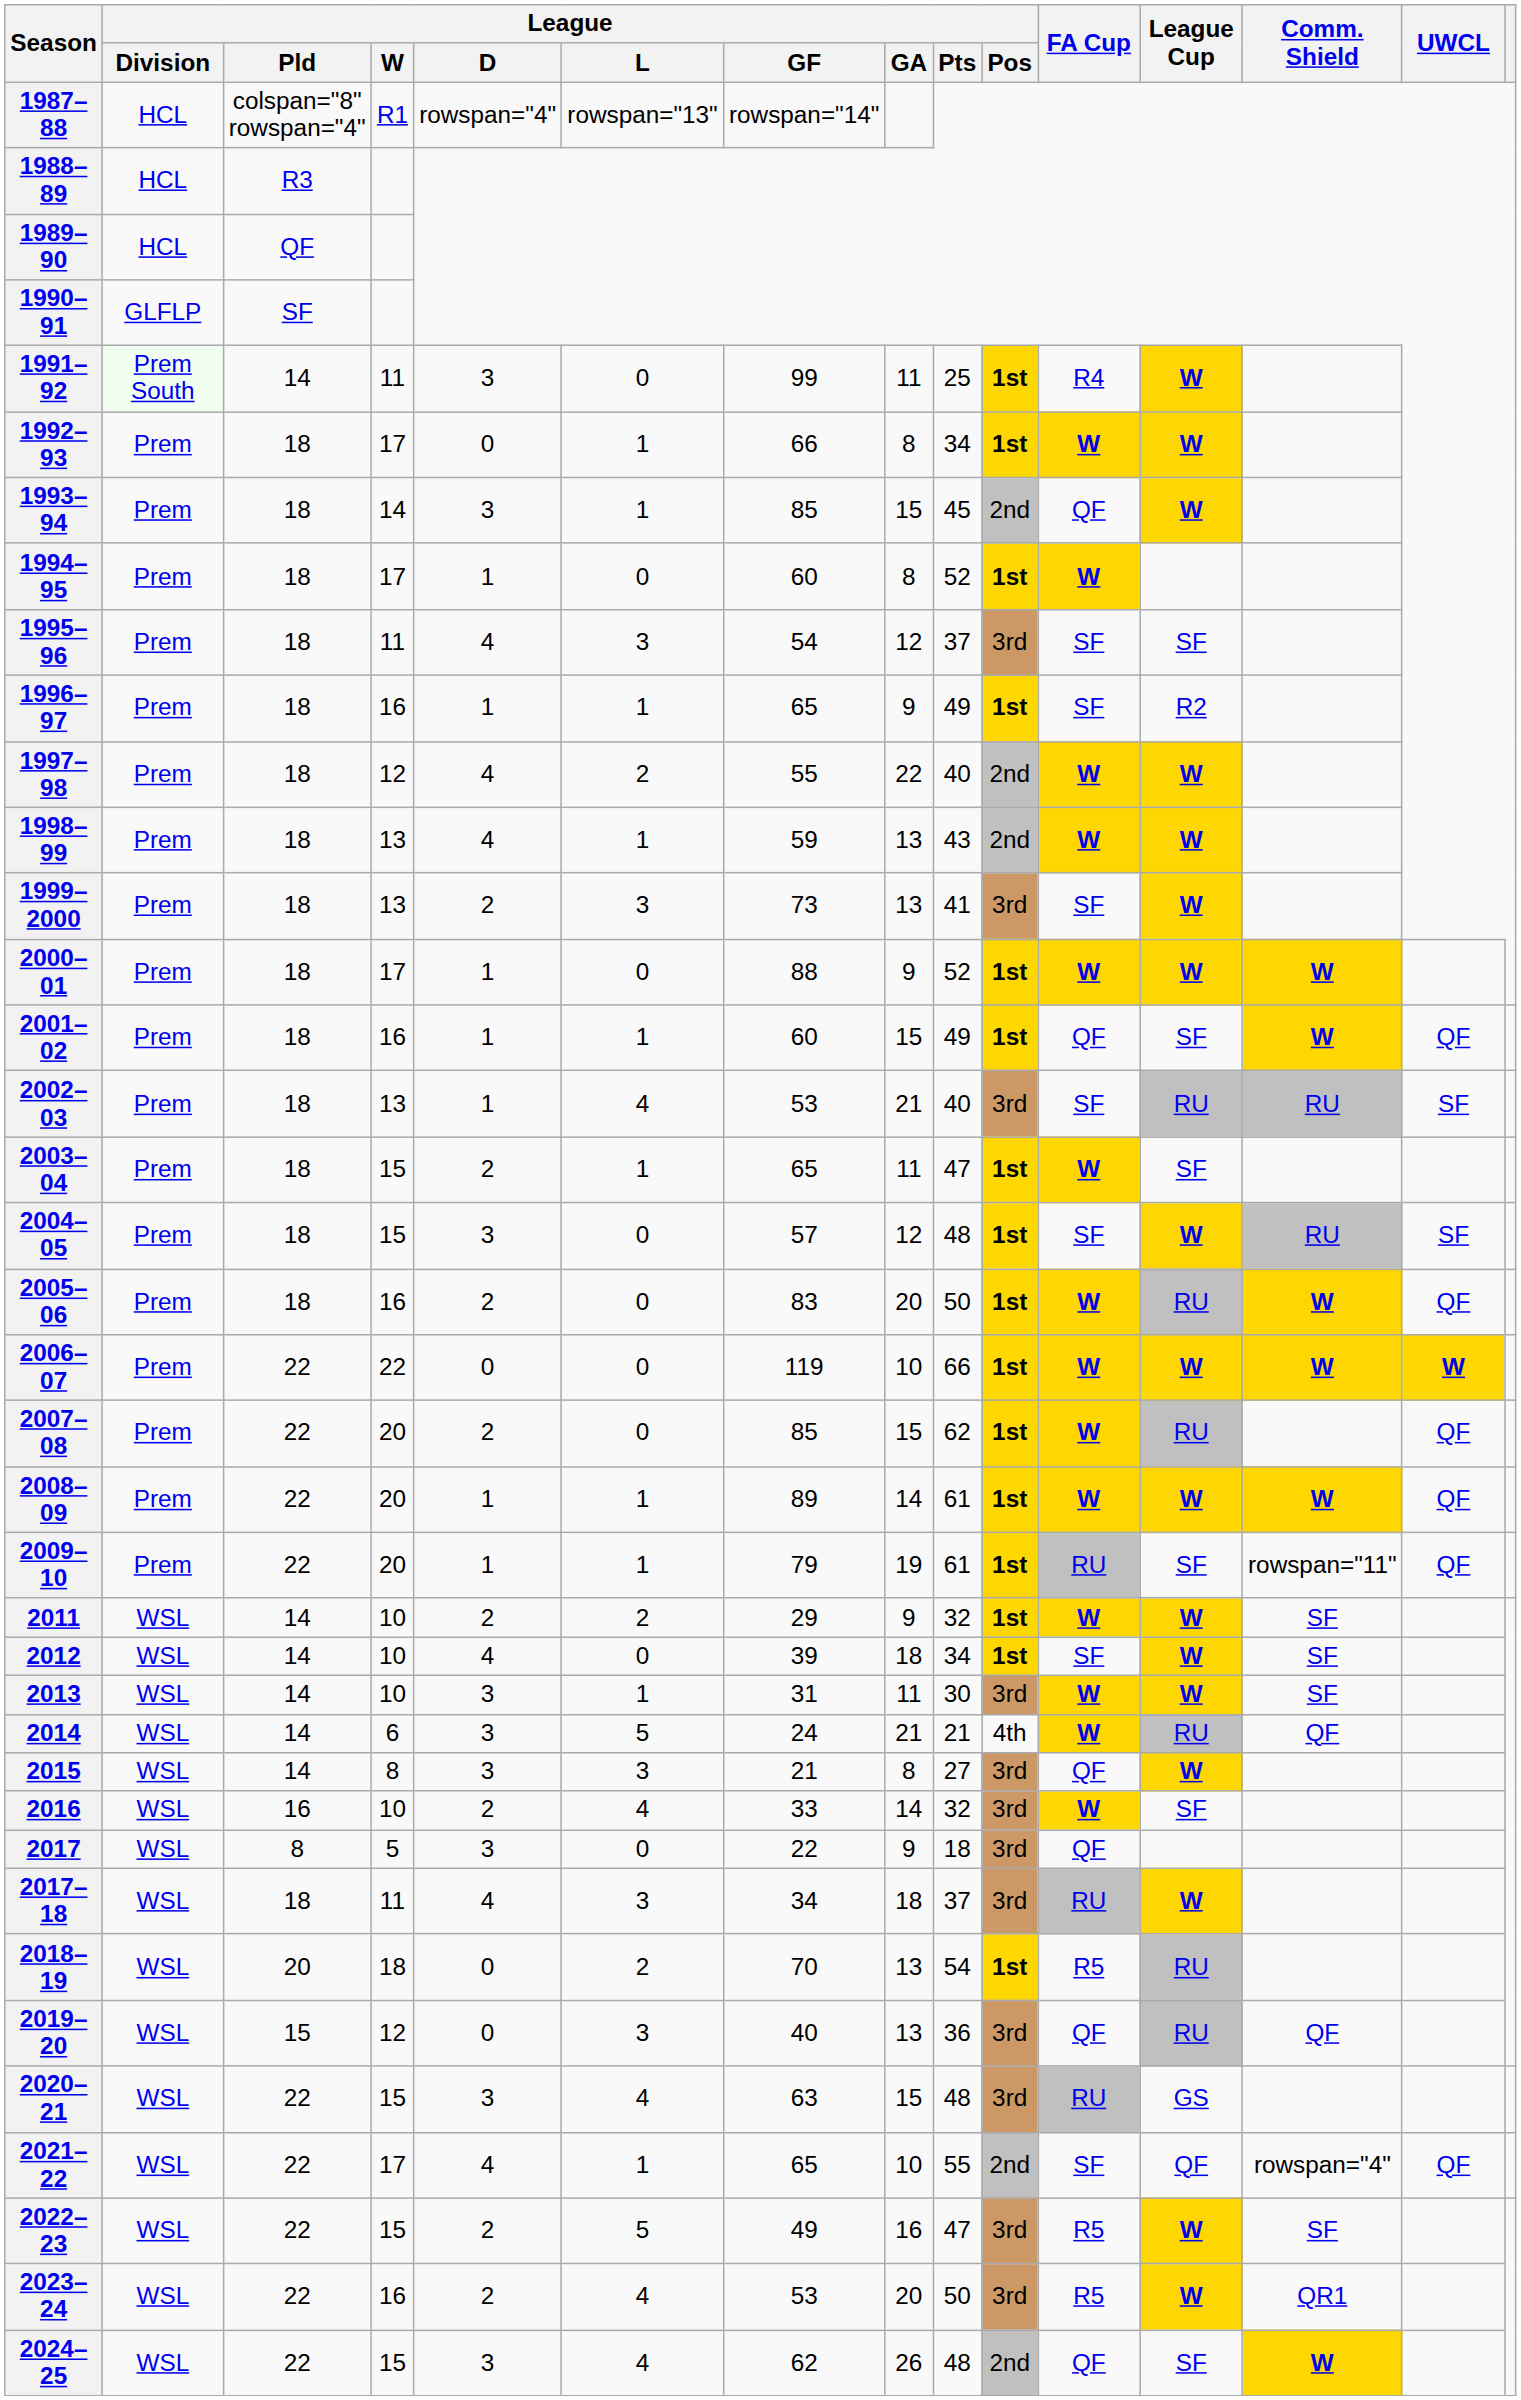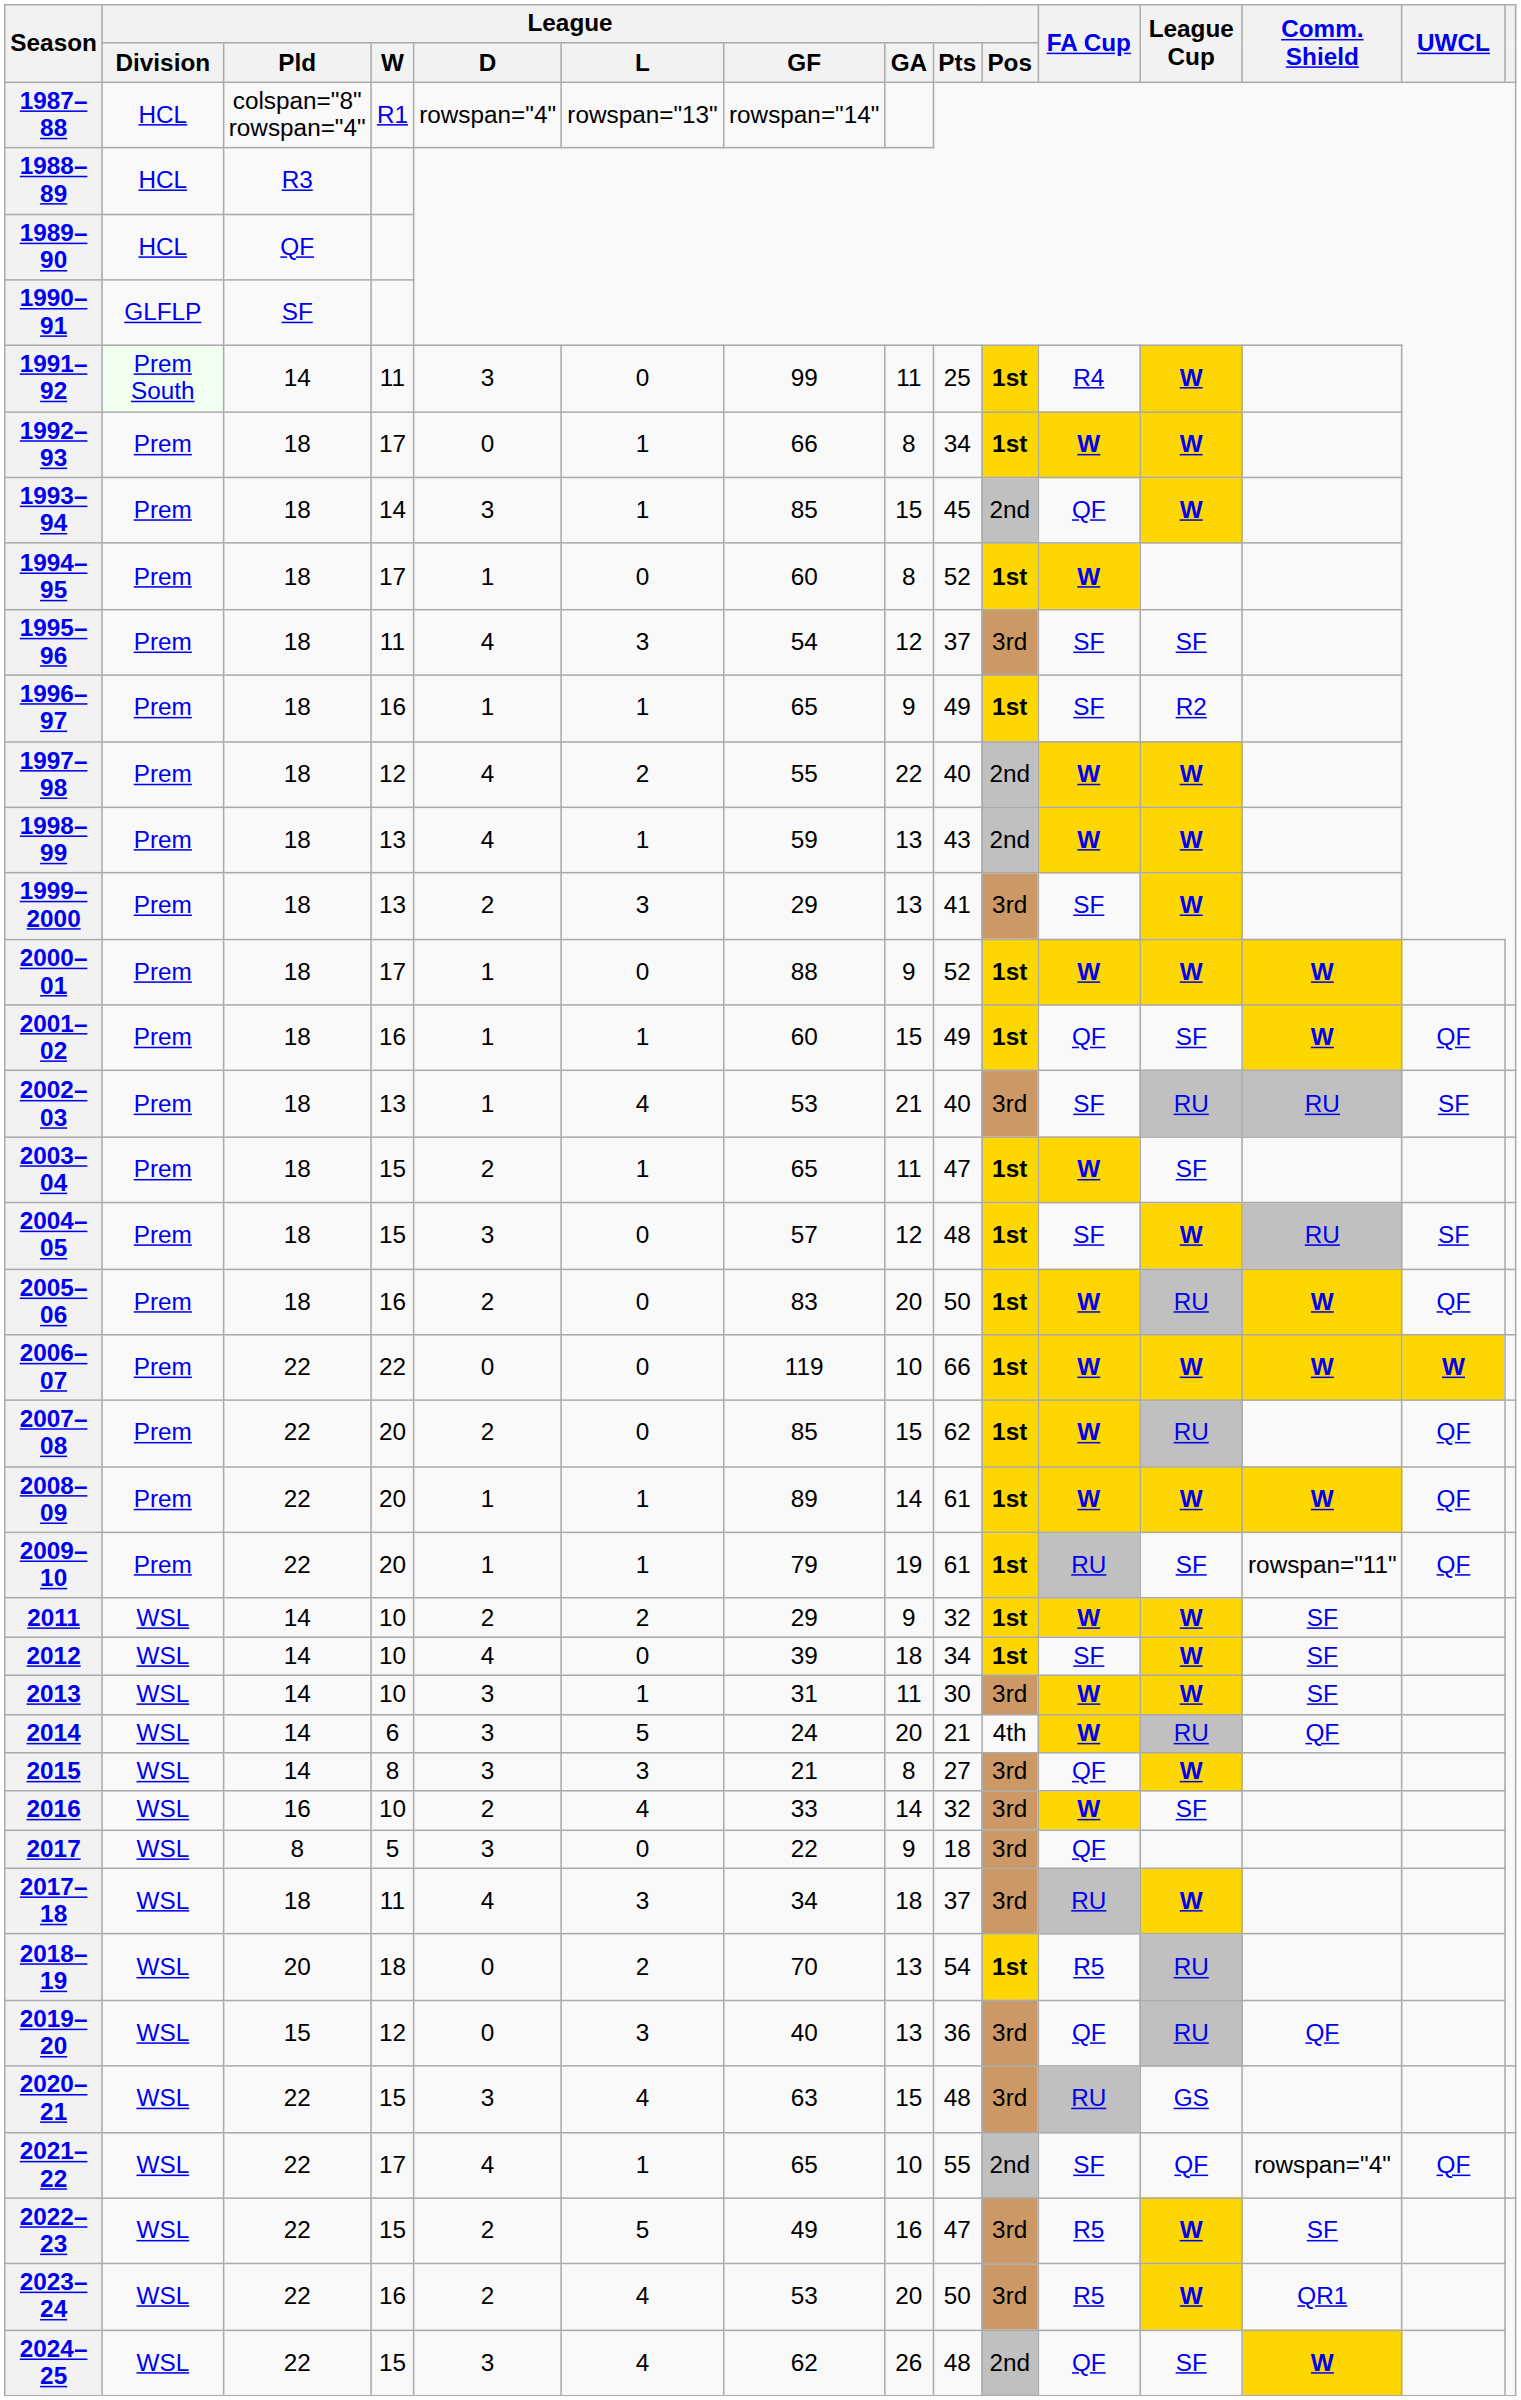(804, 905) 73 -> (804, 905) 29
(909, 1733) 21 -> (909, 1733) 20
